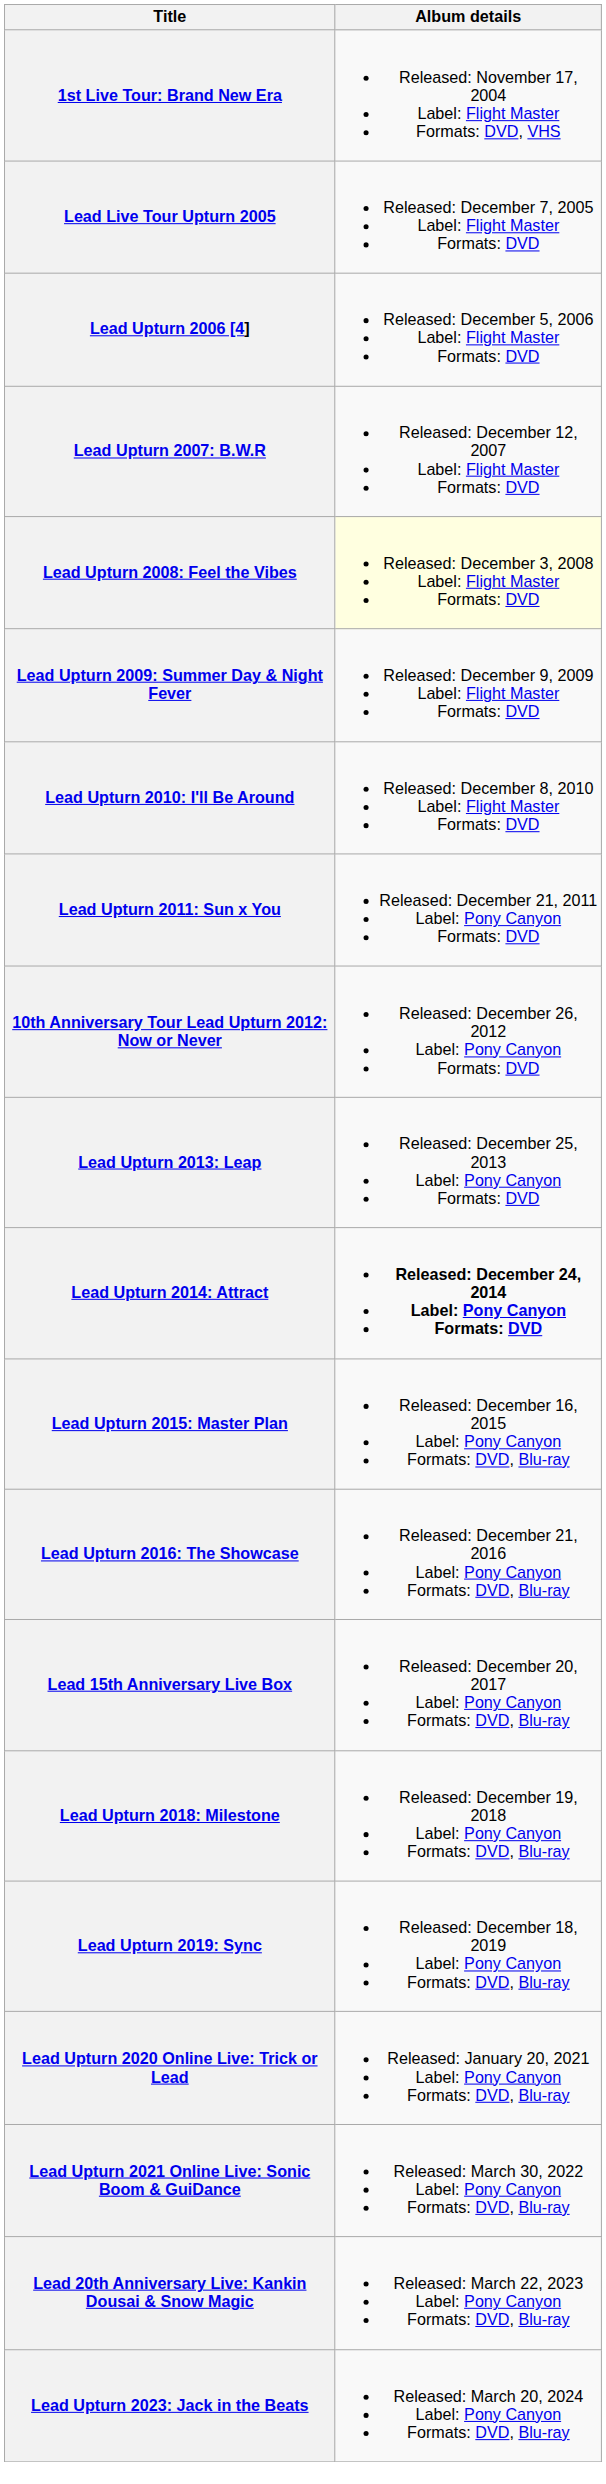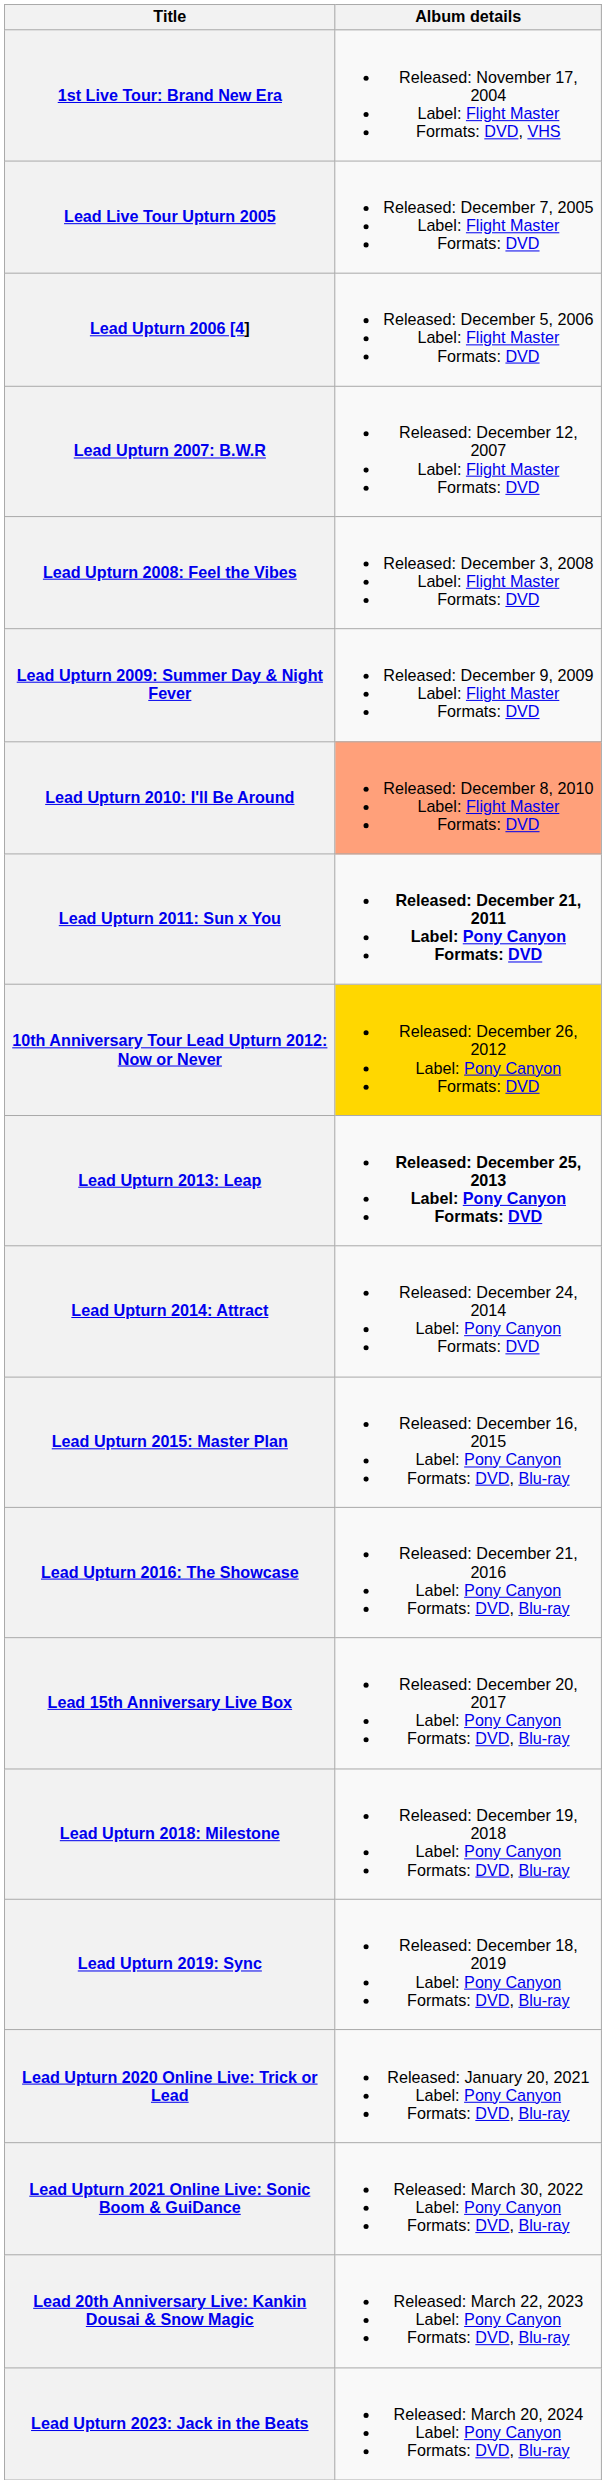(468, 582) lightyellow background -> (468, 582) no background
(468, 807) no background -> (468, 807) lightsalmon background
(468, 919) normal -> (468, 928) bold
(468, 1041) no background -> (468, 1059) gold background
(468, 1171) normal -> (468, 1190) bold
(468, 1302) bold -> (468, 1320) normal
